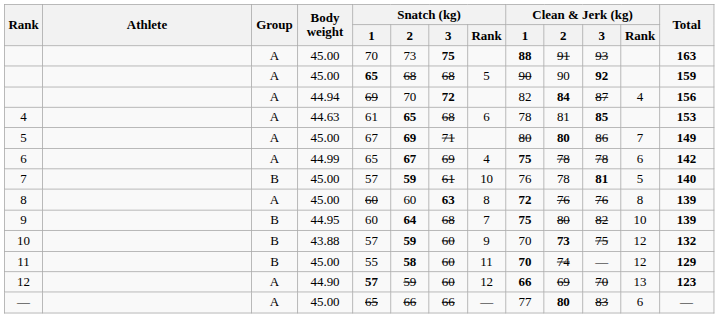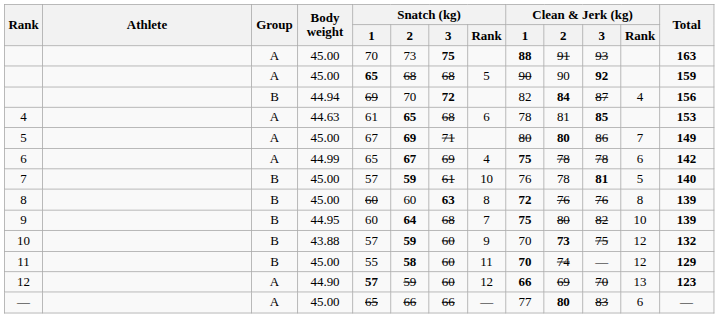(274, 96) A -> (274, 96) B
(274, 199) A -> (274, 199) B
